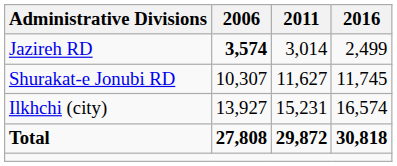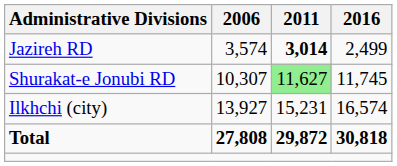(246, 49) bold -> (246, 49) normal
(306, 49) normal -> (306, 49) bold
(302, 78) no background -> (302, 78) lightgreen background
